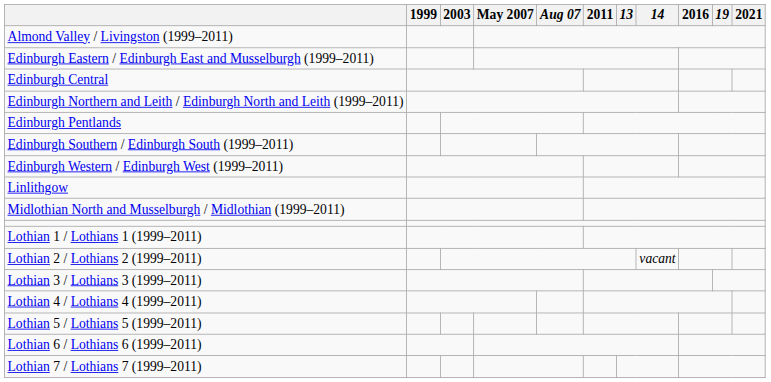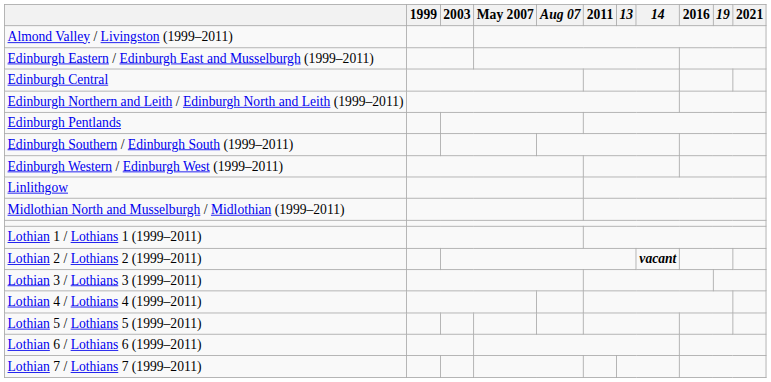(657, 258) normal -> (658, 258) bold
